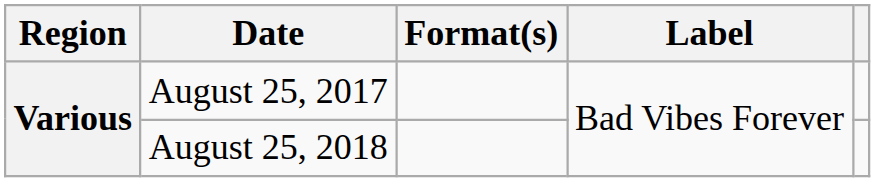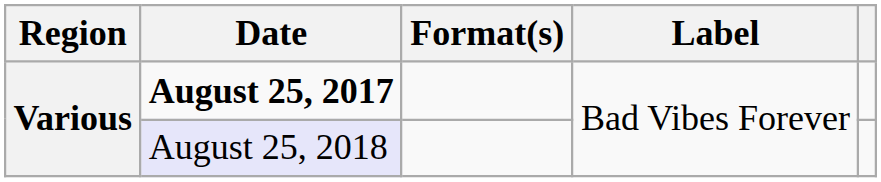(268, 90) normal -> (271, 90) bold
(268, 147) no background -> (268, 147) lavender background
